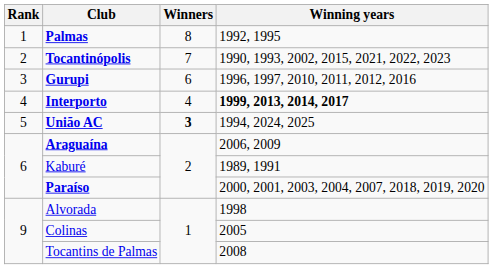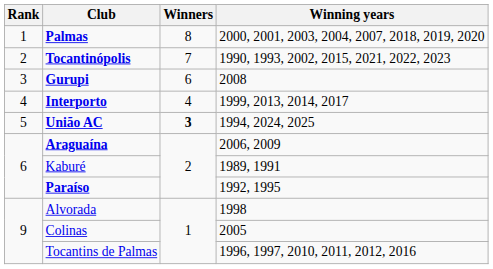(250, 36) 1992, 1995 -> (352, 36) 2000, 2001, 2003, 2004, 2007, 2018, 2019, 2020
(318, 79) 1996, 1997, 2010, 2011, 2012, 2016 -> (233, 79) 2008
(284, 101) bold -> (284, 101) normal
(352, 187) 2000, 2001, 2003, 2004, 2007, 2018, 2019, 2020 -> (250, 187) 1992, 1995
(233, 252) 2008 -> (318, 252) 1996, 1997, 2010, 2011, 2012, 2016
